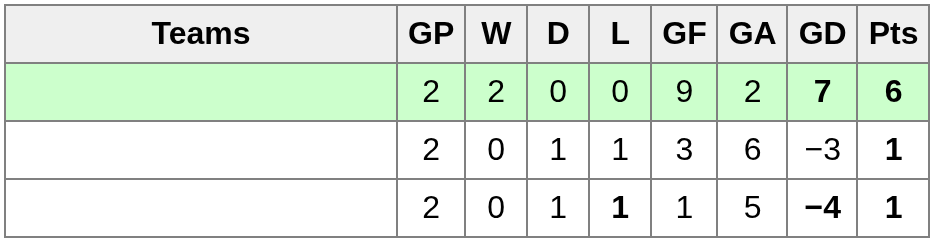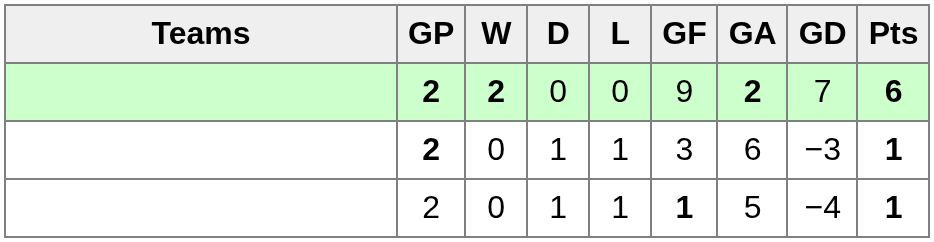(431, 91) normal -> (431, 91) bold
(496, 91) normal -> (496, 91) bold
(753, 91) normal -> (753, 91) bold
(823, 91) bold -> (823, 91) normal
(431, 149) normal -> (431, 149) bold
(620, 207) bold -> (620, 207) normal
(684, 207) normal -> (684, 207) bold
(823, 207) bold -> (823, 207) normal
